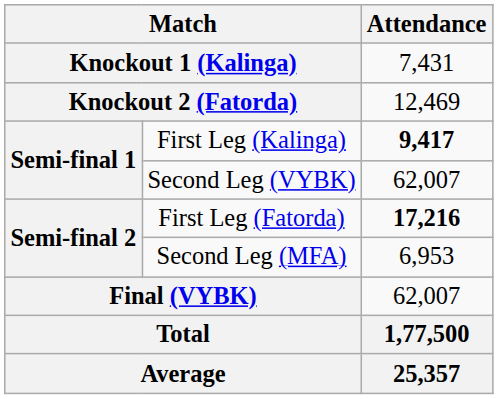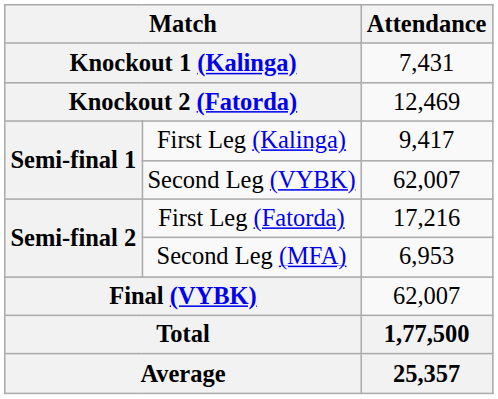(427, 140) bold -> (427, 140) normal
(427, 218) bold -> (427, 218) normal
